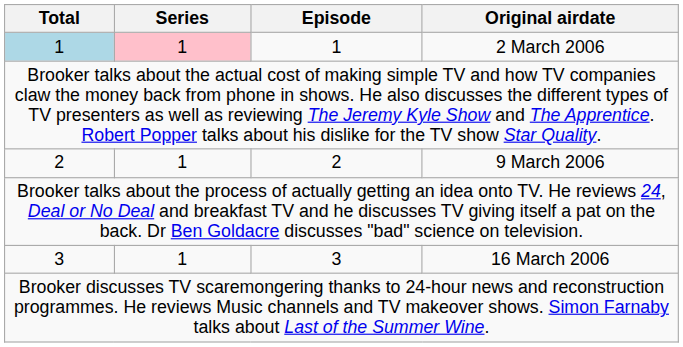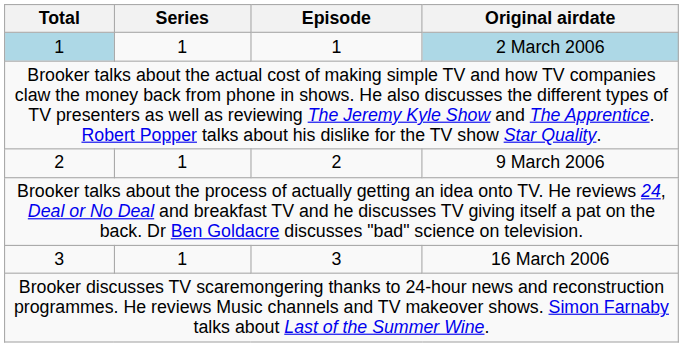(182, 46) pink background -> (182, 46) no background
(550, 46) no background -> (550, 46) lightblue background
